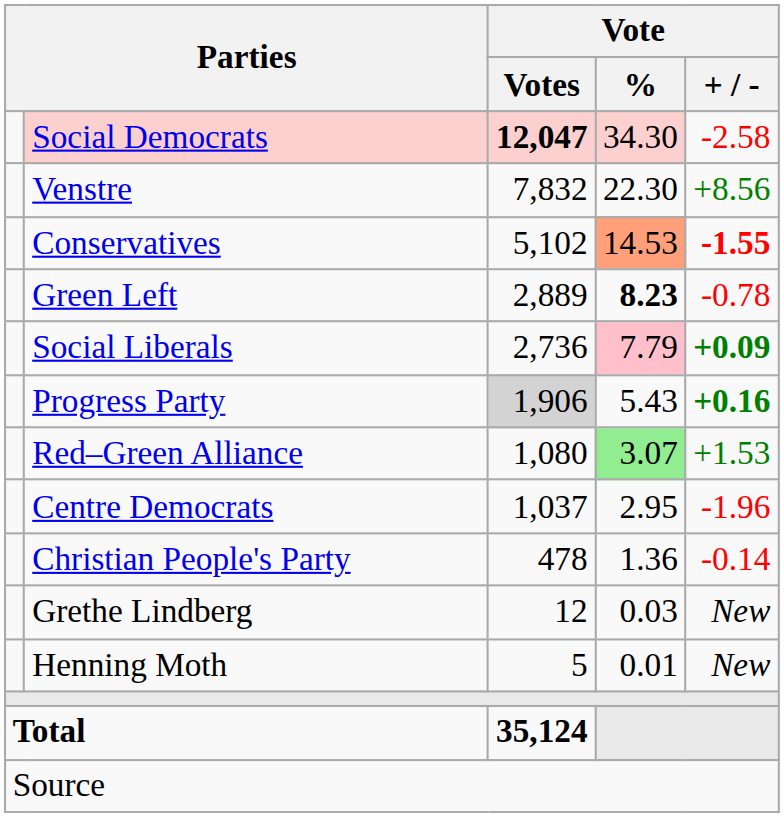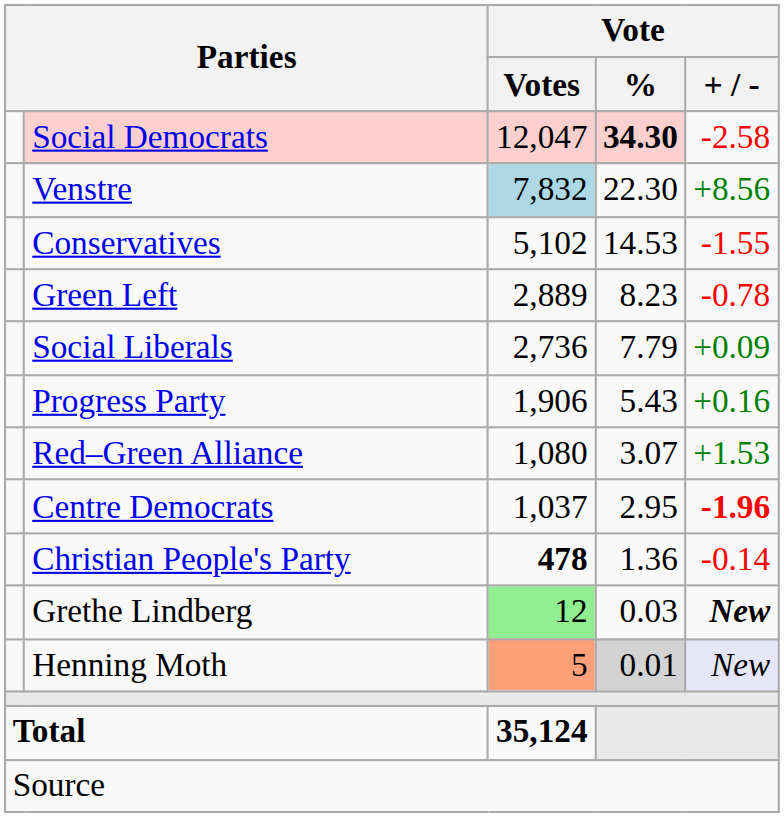(542, 136) bold -> (542, 136) normal
(640, 136) normal -> (640, 136) bold
(550, 189) no background -> (550, 189) lightblue background
(640, 242) lightsalmon background -> (640, 242) no background
(736, 242) bold -> (735, 242) normal
(649, 294) bold -> (649, 294) normal
(649, 347) pink background -> (649, 347) no background
(732, 347) bold -> (732, 347) normal
(550, 400) lightgrey background -> (550, 400) no background
(732, 400) bold -> (732, 400) normal
(649, 453) lightgreen background -> (649, 453) no background
(736, 505) normal -> (735, 505) bold
(563, 558) normal -> (563, 558) bold
(571, 611) no background -> (571, 611) lightgreen background
(741, 611) normal -> (740, 611) bold
(579, 664) no background -> (579, 664) lightsalmon background
(649, 664) no background -> (649, 664) lightgrey background
(741, 664) no background -> (741, 664) lavender background
